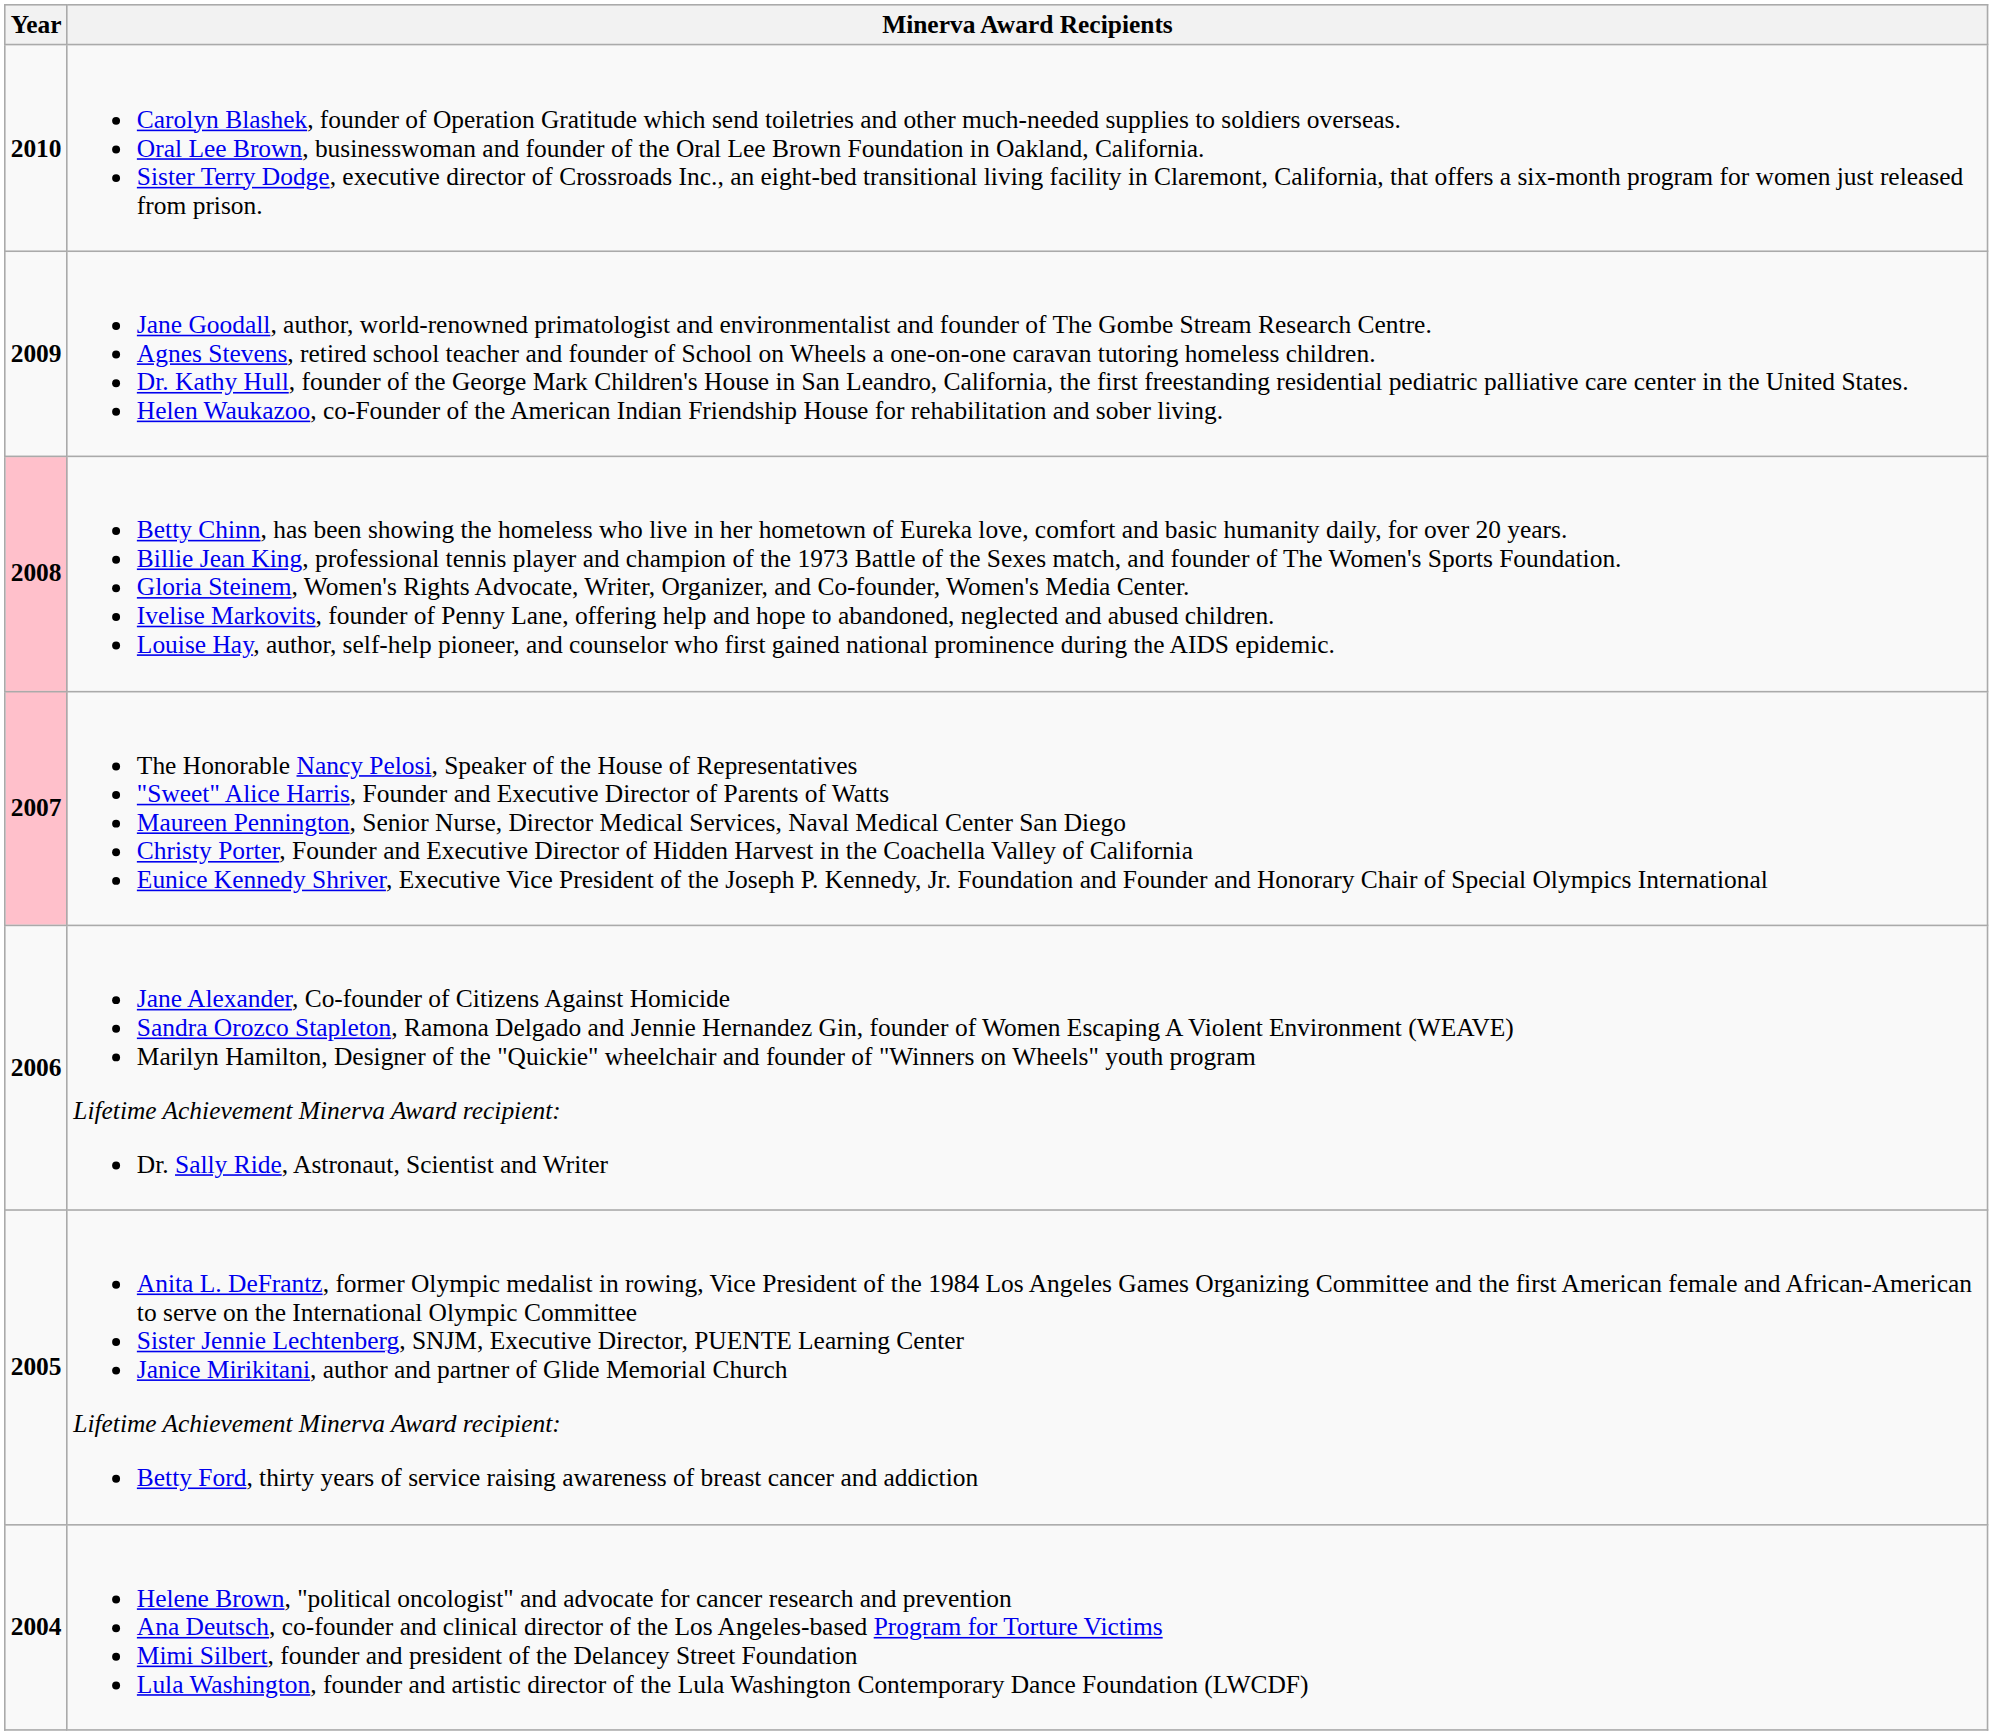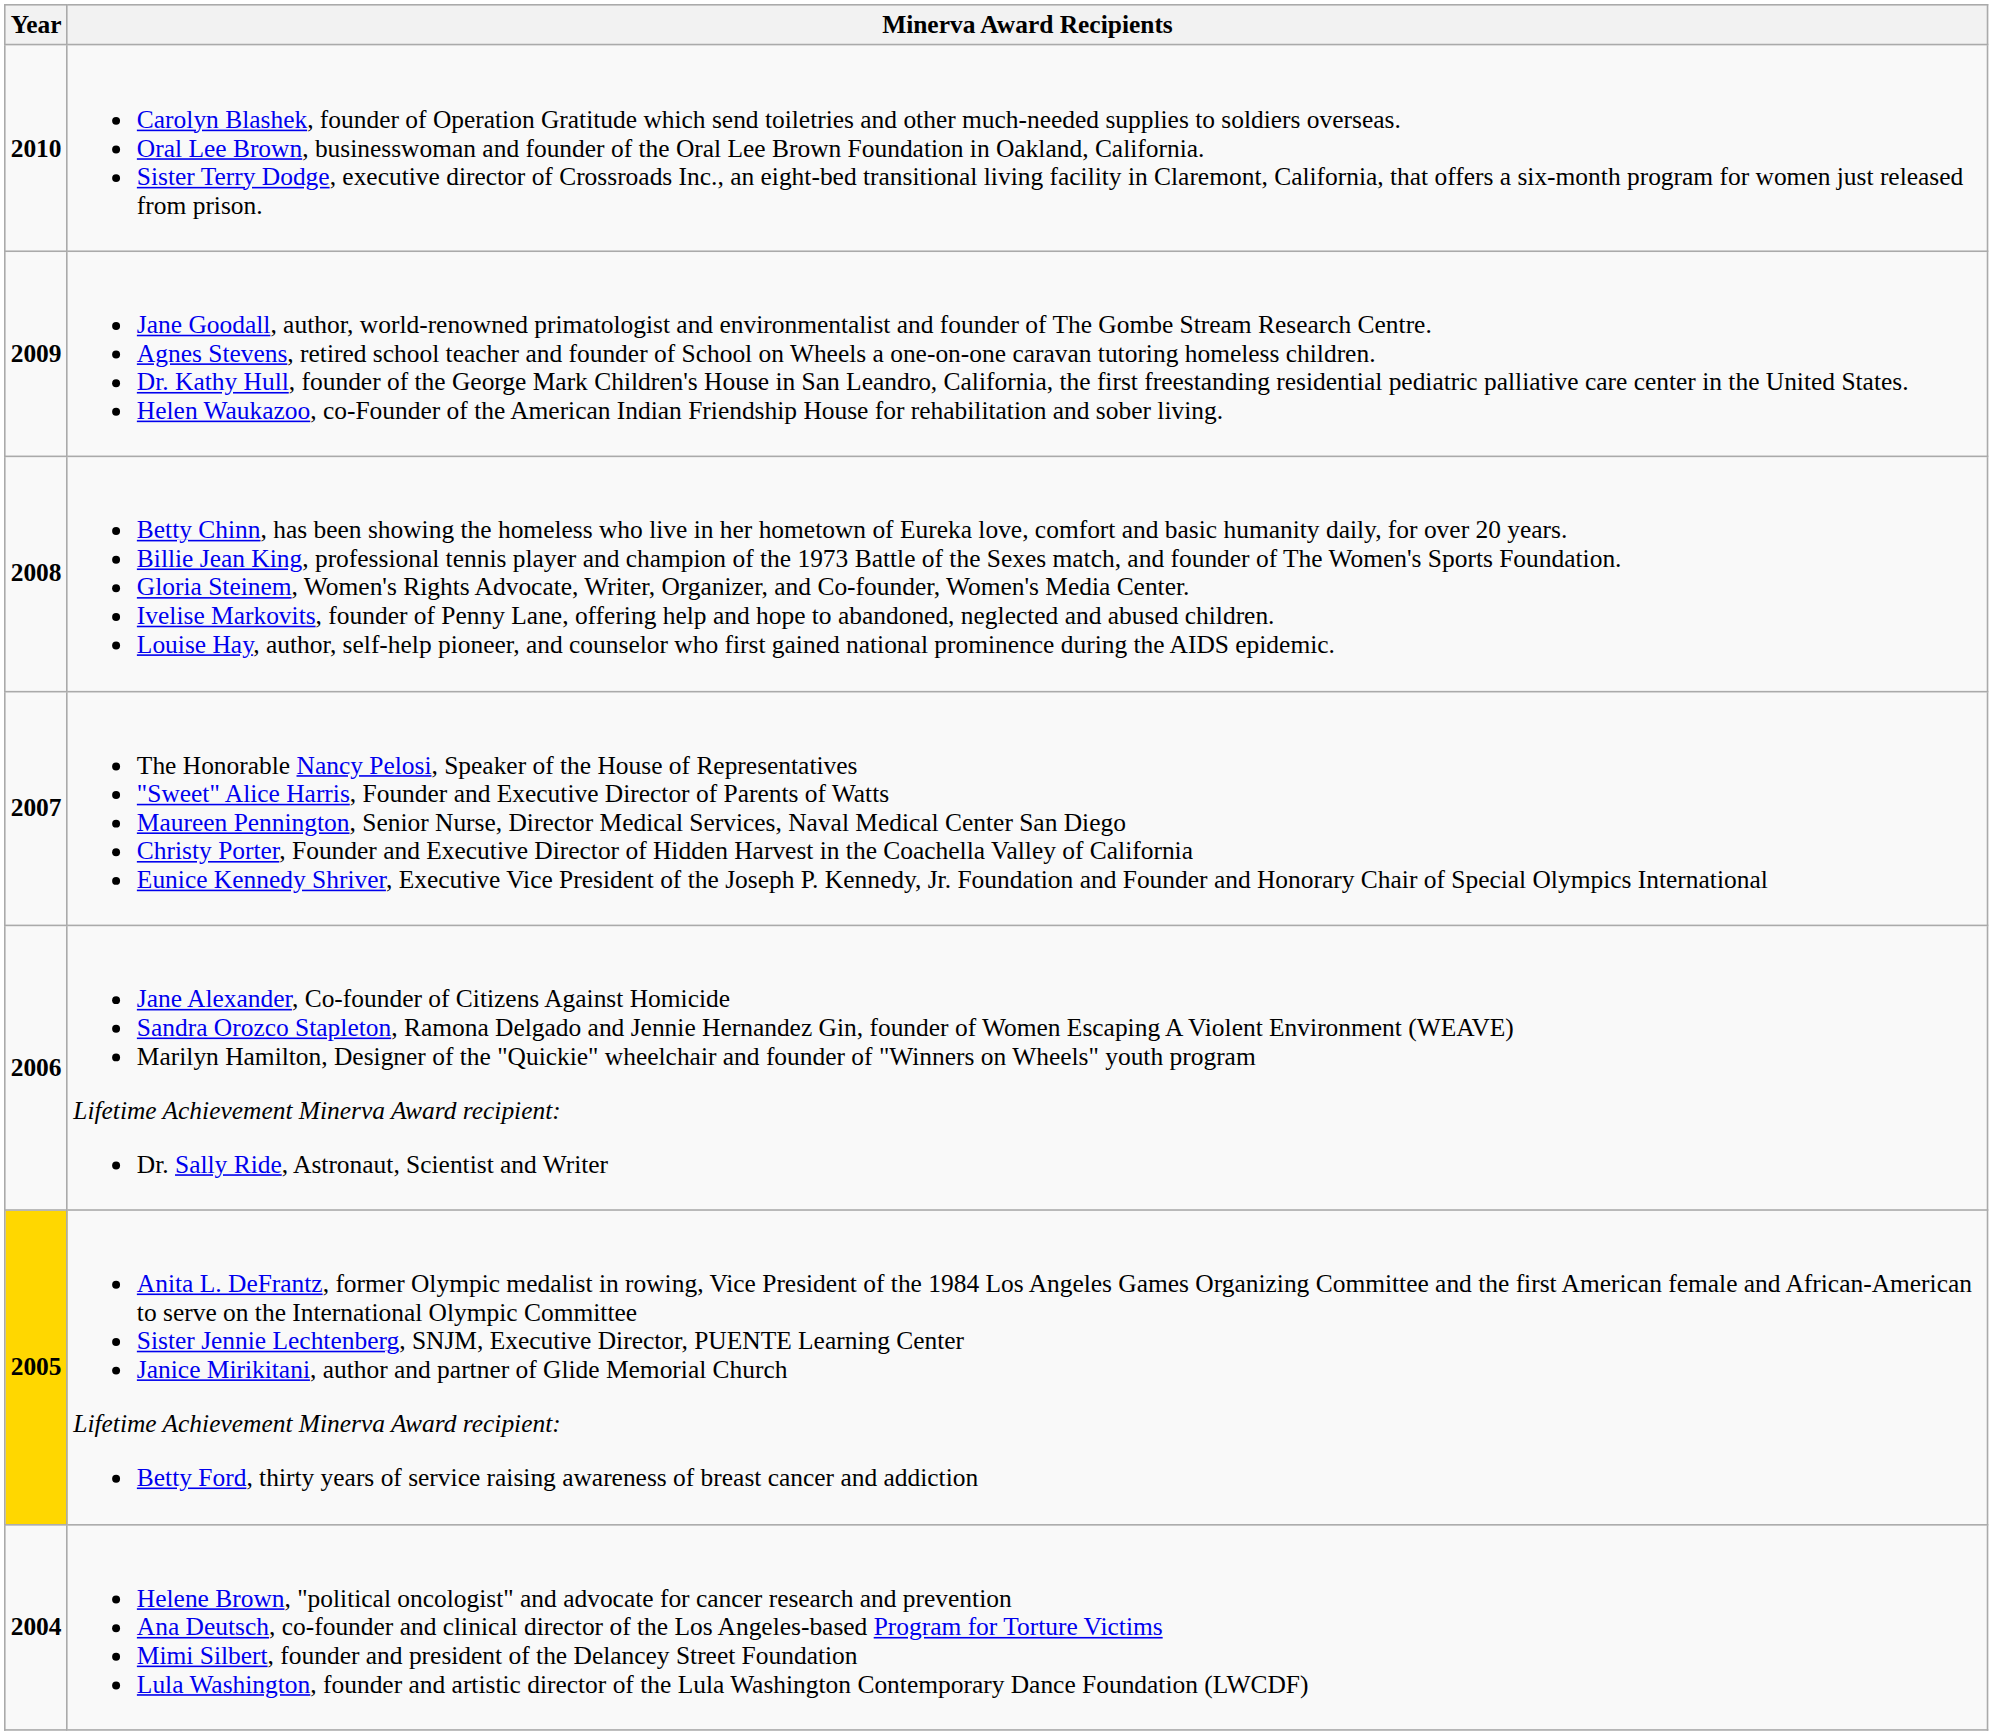(36, 573) pink background -> (36, 573) no background
(36, 807) pink background -> (36, 807) no background
(36, 1367) no background -> (36, 1367) gold background
